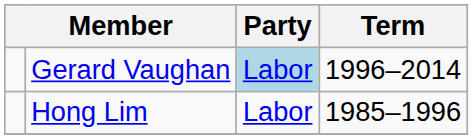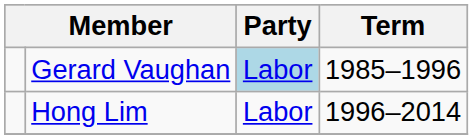(393, 69) 1996–2014 -> (393, 69) 1985–1996
(393, 112) 1985–1996 -> (393, 112) 1996–2014
